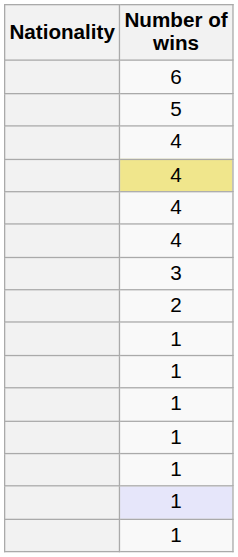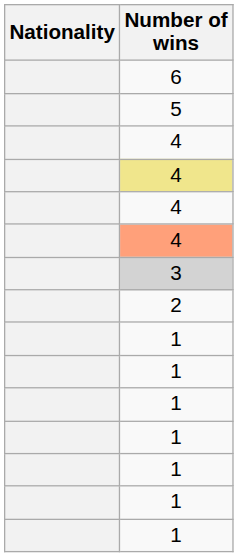(176, 240) no background -> (176, 240) lightsalmon background
(176, 273) no background -> (176, 273) lightgrey background
(176, 502) lavender background -> (176, 502) no background
